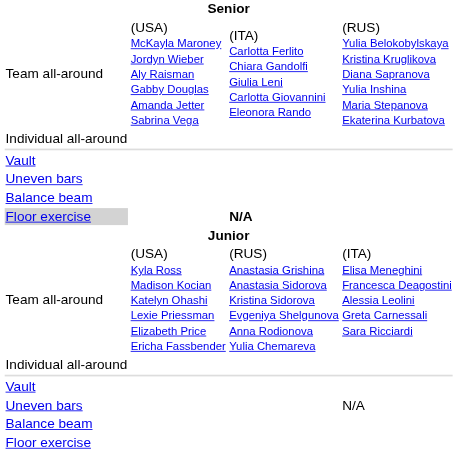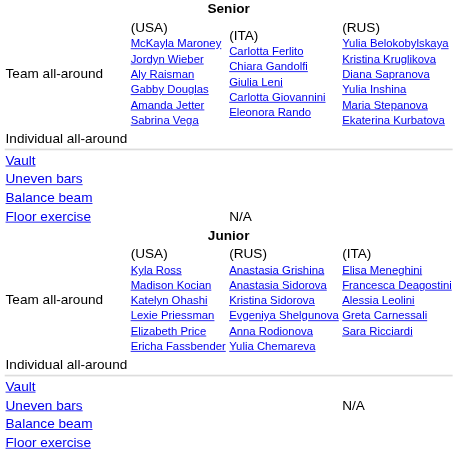(48, 216) lightgrey background -> (48, 216) no background
(241, 216) bold -> (241, 216) normal
